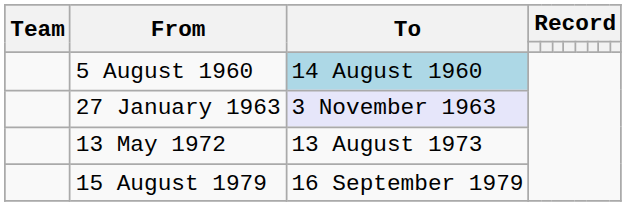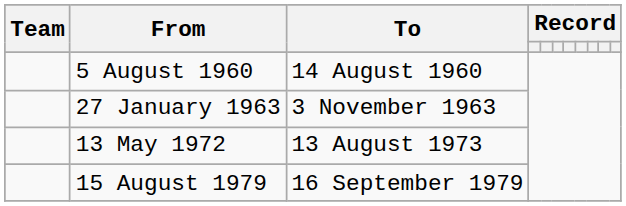(387, 71) lightblue background -> (387, 71) no background
(394, 108) lavender background -> (394, 108) no background
